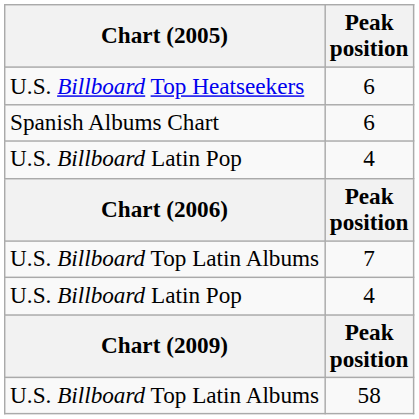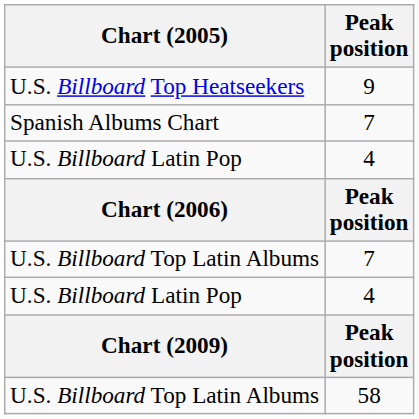(369, 85) 6 -> (369, 85) 9
(369, 122) 6 -> (369, 122) 7
